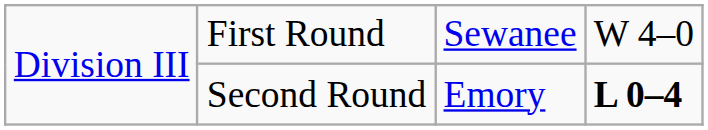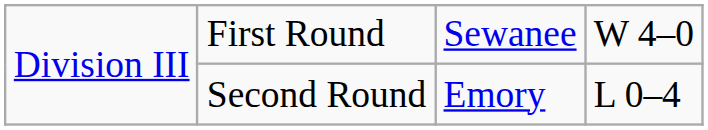(638, 93) bold -> (637, 93) normal
